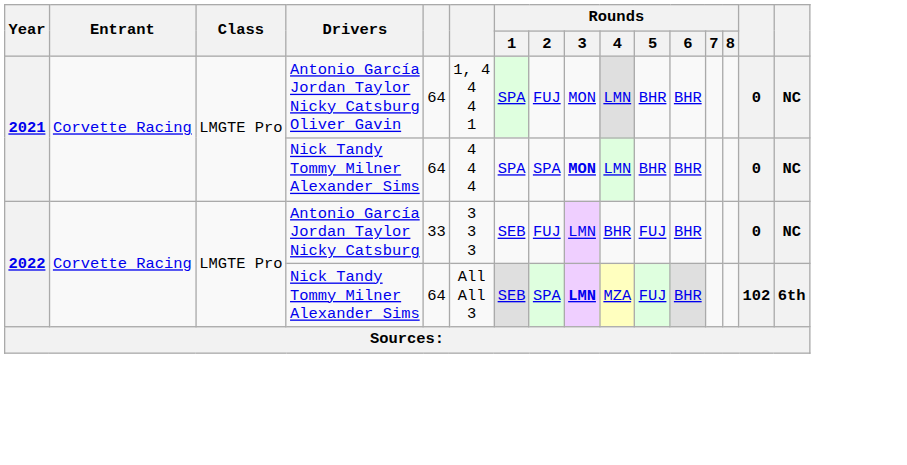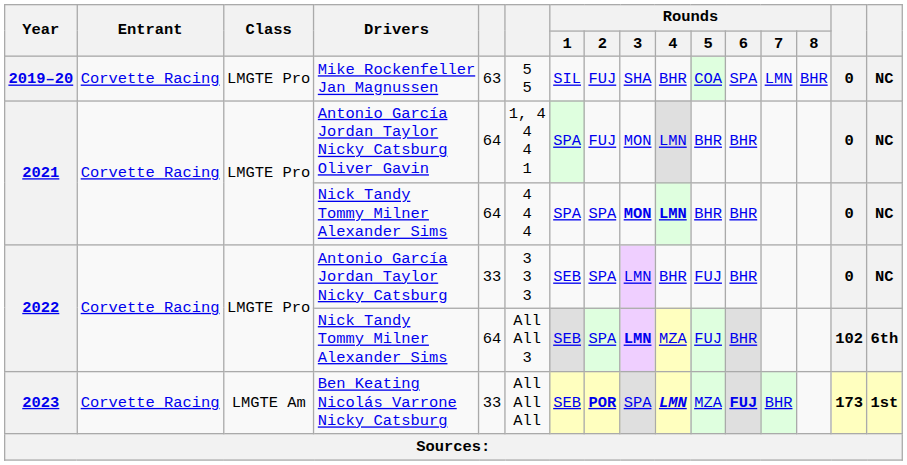+ row: (41, 78)
(617, 169) normal -> (673, 214) bold
(547, 232) FUJ -> (602, 276) SPA
+ row: (41, 402)
